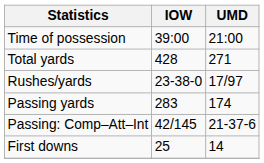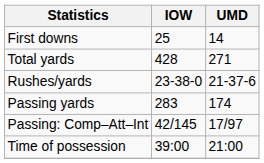rows swapped: (43, 147) <-> (67, 37)
(226, 81) 17/97 -> (232, 81) 21-37-6
(232, 125) 21-37-6 -> (226, 125) 17/97
